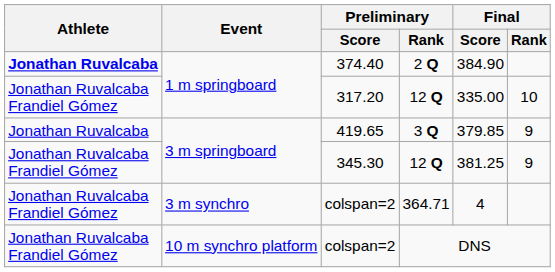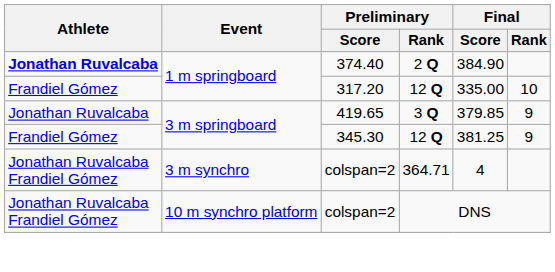(78, 97) Jonathan Ruvalcaba Frandiel Gómez -> (63, 89) Frandiel Gómez
(78, 163) Jonathan Ruvalcaba Frandiel Gómez -> (63, 137) Frandiel Gómez
